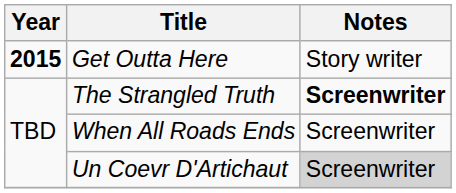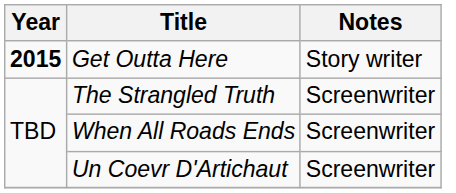(376, 95) bold -> (370, 95) normal
(370, 168) lightgrey background -> (370, 168) no background
